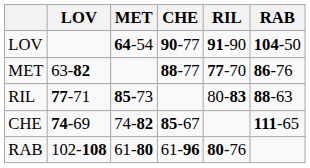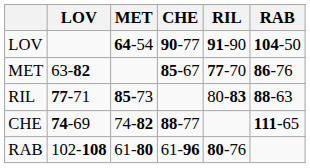(180, 70) 88-77 -> (180, 70) 85-67
(180, 123) 85-67 -> (180, 123) 88-77
